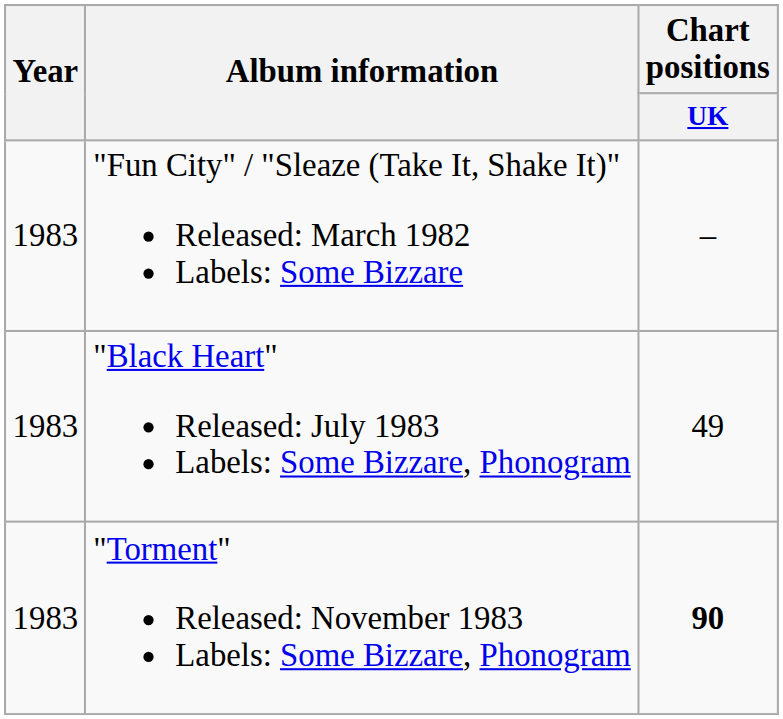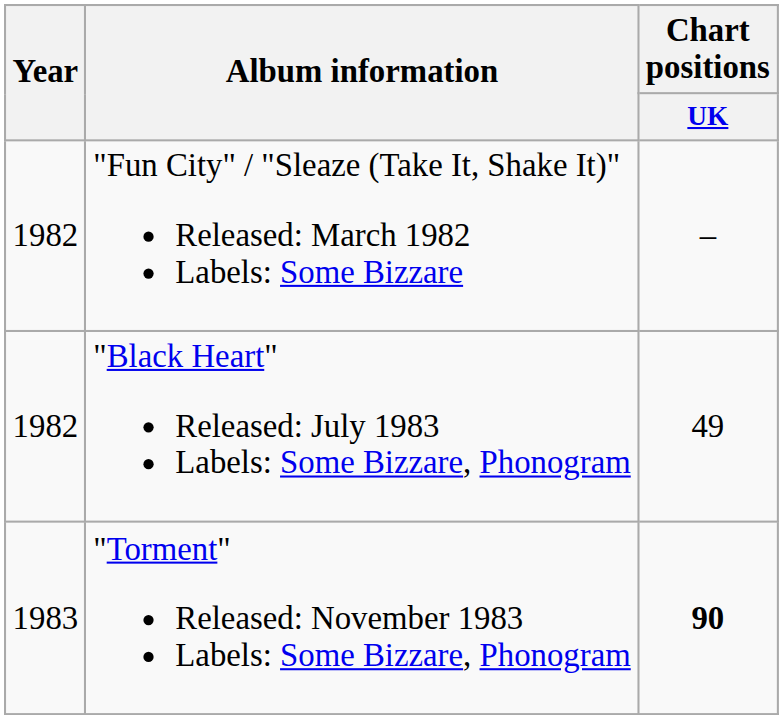(45, 234) 1983 -> (45, 234) 1982
(45, 426) 1983 -> (45, 426) 1982
